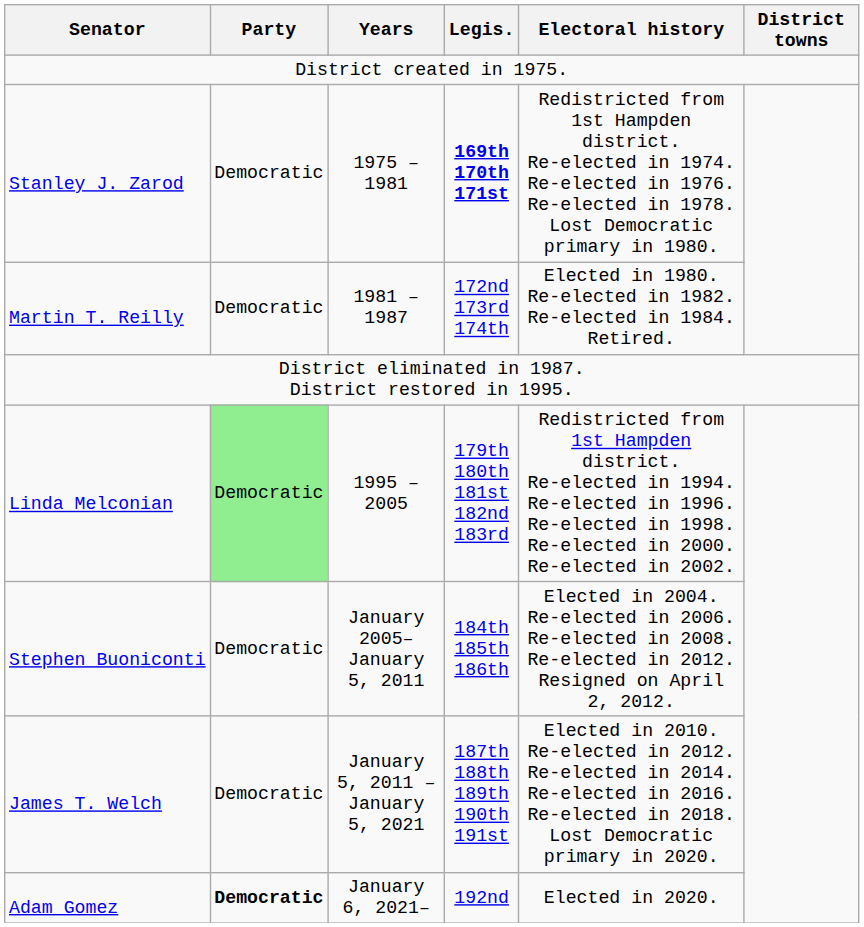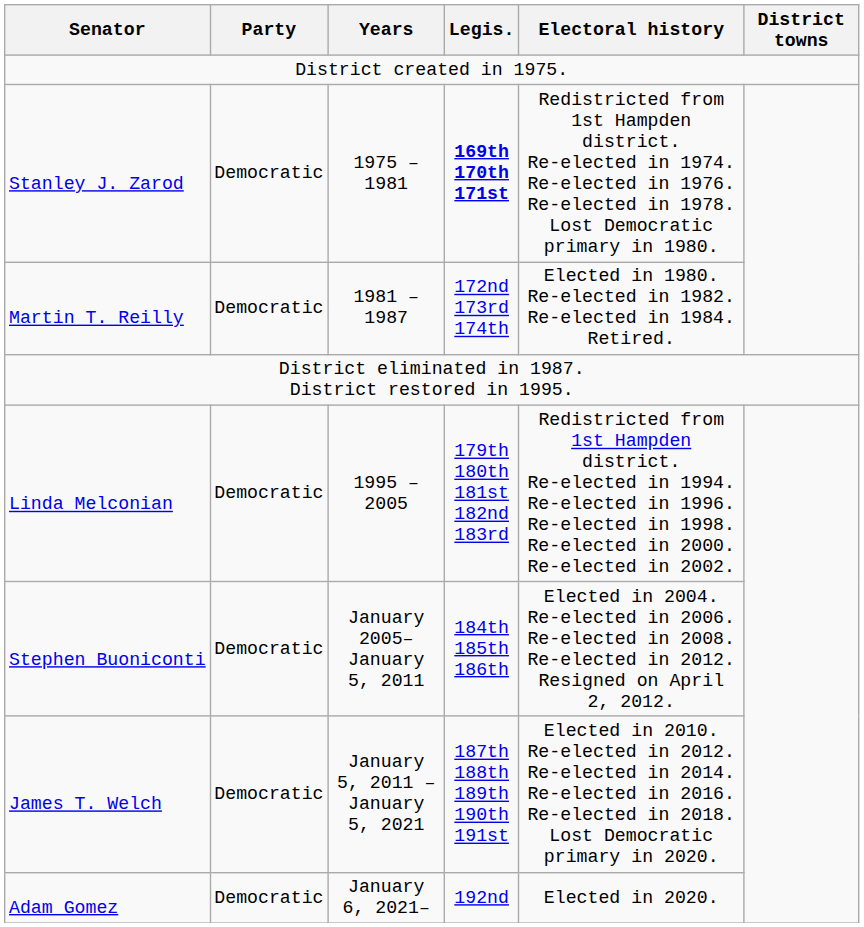(269, 493) lightgreen background -> (269, 493) no background
(269, 897) bold -> (269, 897) normal
